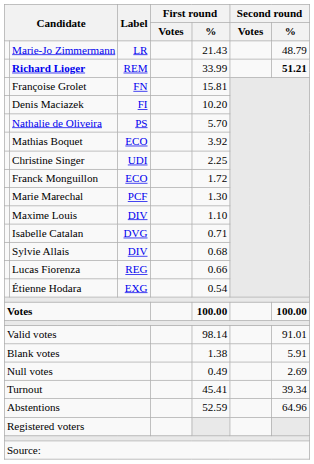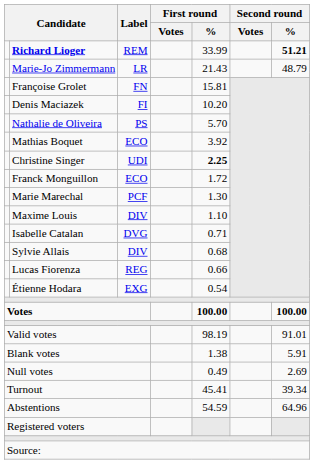rows swapped: (49, 68) <-> (64, 50)
(217, 160) normal -> (217, 160) bold
(215, 335) 98.14 -> (215, 335) 98.19
(215, 408) 52.59 -> (215, 408) 54.59
